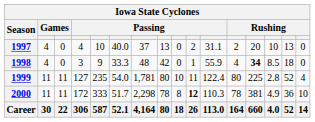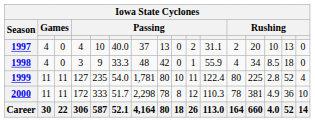(255, 63) bold -> (255, 63) normal
(193, 94) bold -> (193, 94) normal
